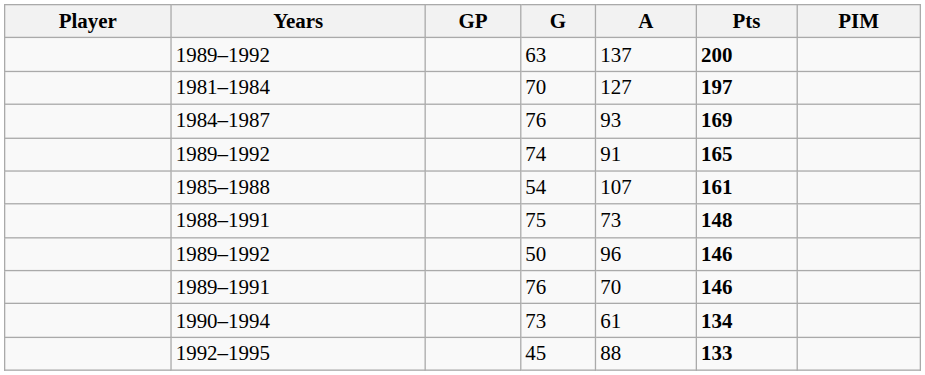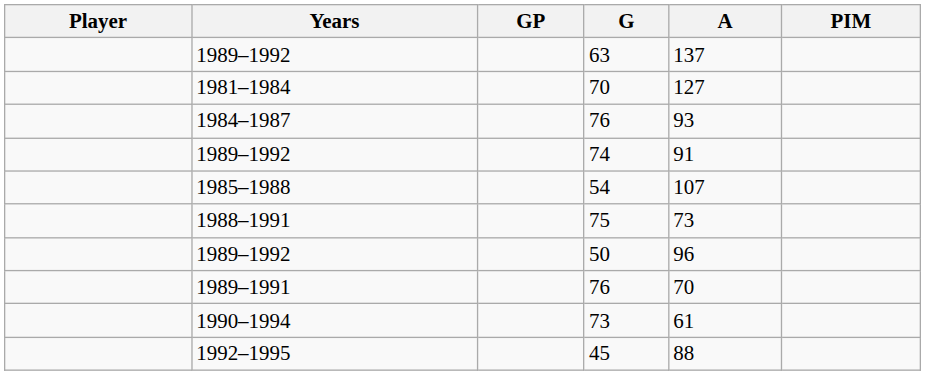- column: (746, 21)
